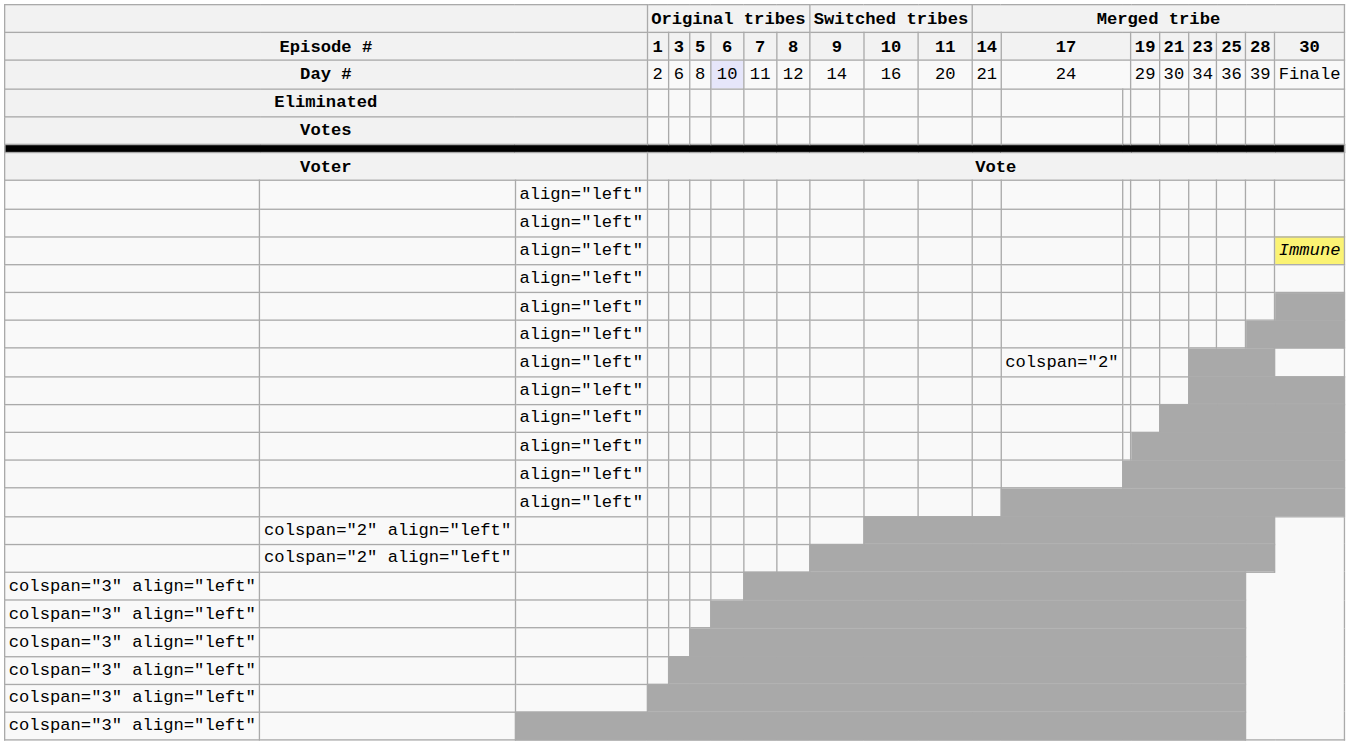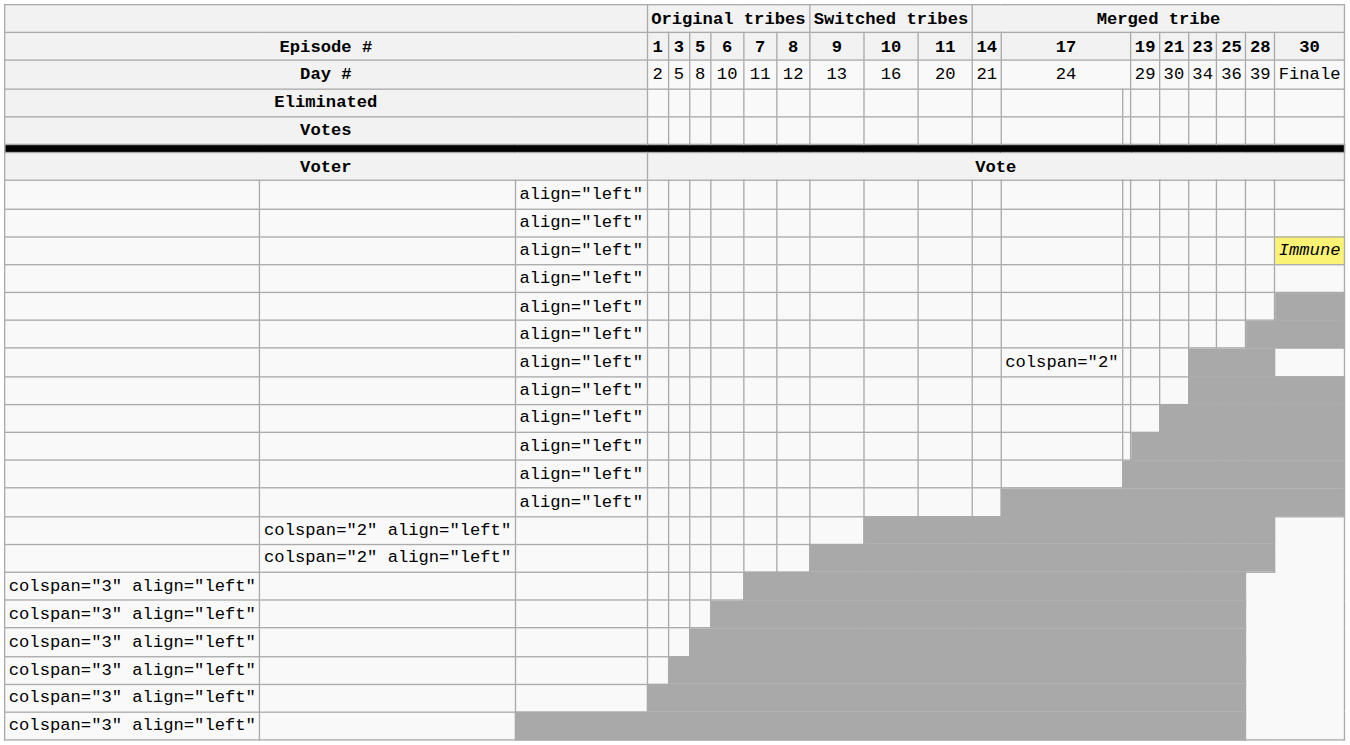(679, 75) 6 -> (679, 75) 5
(727, 75) lavender background -> (727, 75) no background
(837, 75) 14 -> (837, 75) 13
